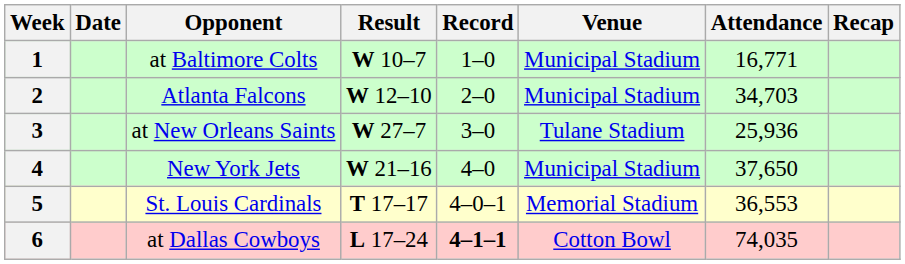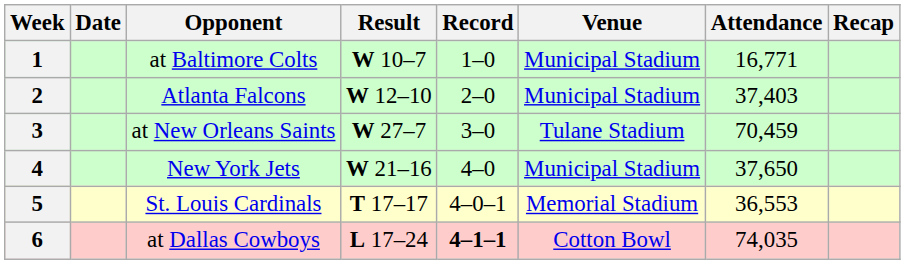(767, 95) 34,703 -> (767, 95) 37,403
(767, 131) 25,936 -> (767, 131) 70,459
